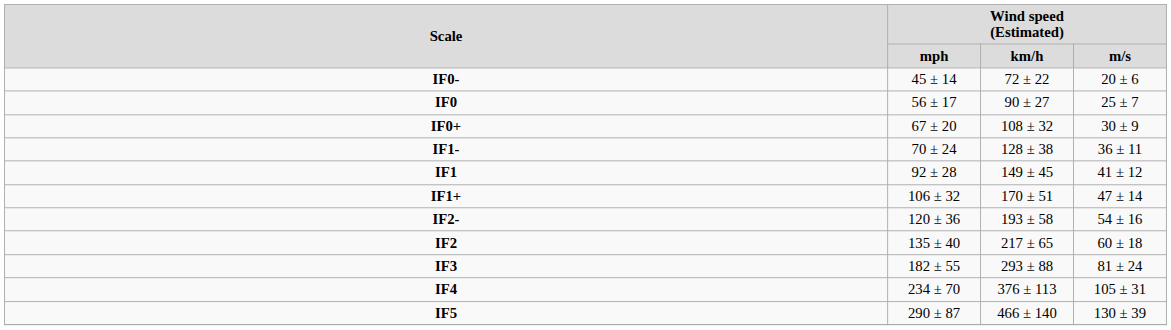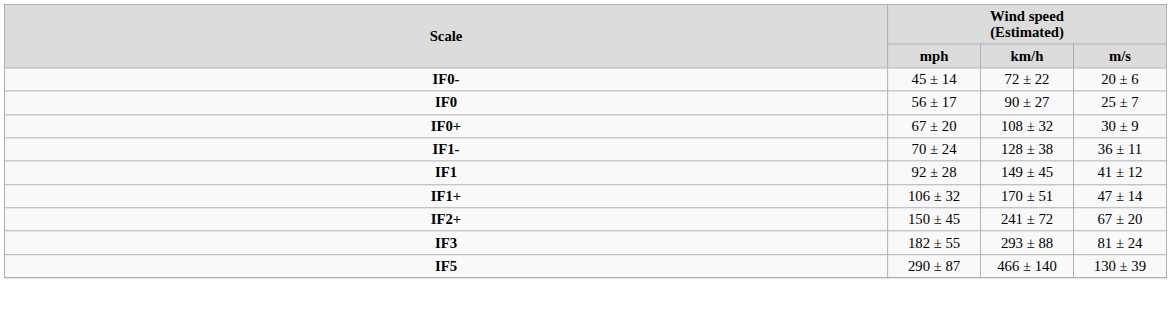- row: (446, 219)
- row: (446, 242)
+ row: (446, 219)
- row: (446, 289)
